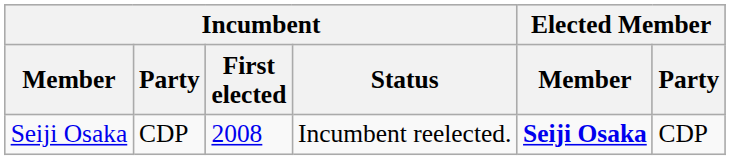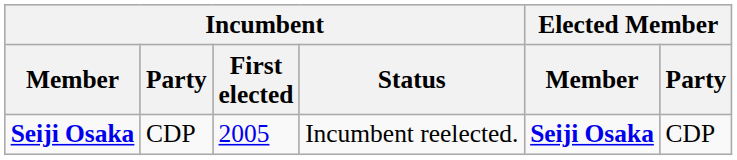(69, 133) normal -> (73, 133) bold
(237, 133) 2008 -> (244, 133) 2005
